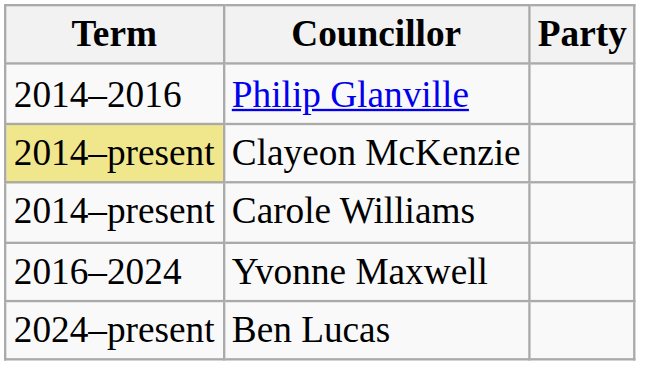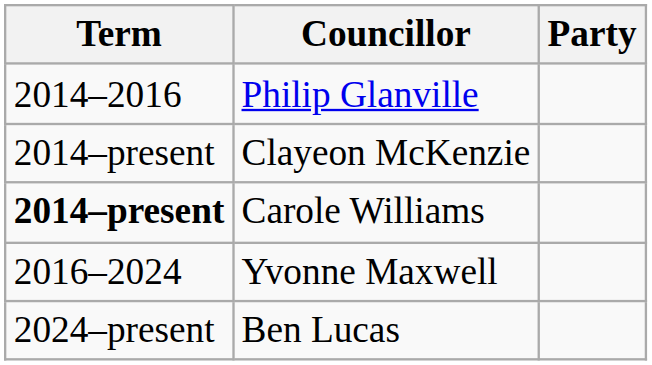(114, 152) khaki background -> (114, 152) no background
(114, 211) normal -> (119, 211) bold
